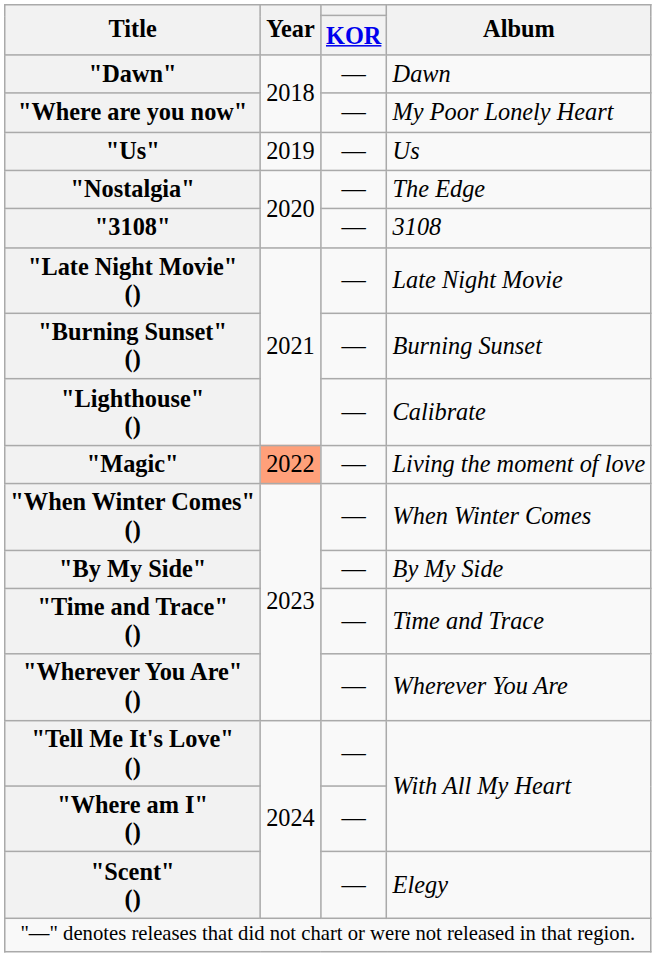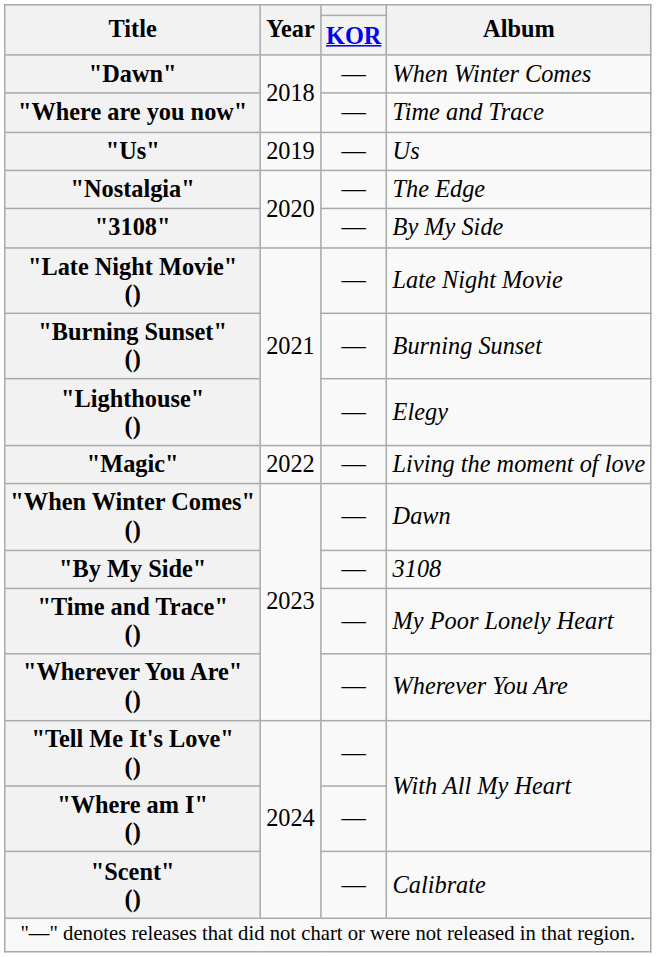(422, 73) Dawn -> (492, 73) When Winter Comes
(503, 112) My Poor Lonely Heart -> (468, 112) Time and Trace
(417, 227) 3108 -> (448, 227) By My Side
(439, 411) Calibrate -> (420, 411) Elegy
(290, 464) lightsalmon background -> (290, 464) no background
(492, 516) When Winter Comes -> (422, 516) Dawn
(448, 568) By My Side -> (417, 568) 3108
(468, 620) Time and Trace -> (503, 620) My Poor Lonely Heart
(420, 884) Elegy -> (439, 884) Calibrate
